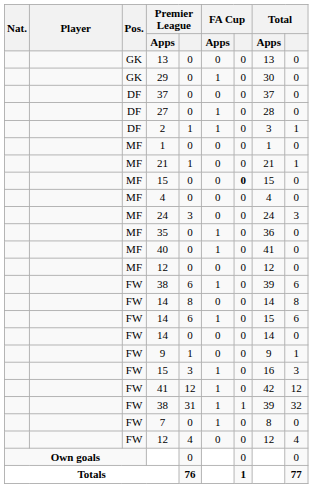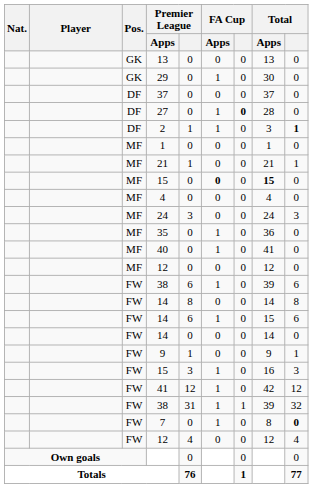(243, 111) normal -> (243, 111) bold
(296, 129) normal -> (296, 129) bold
(218, 180) normal -> (218, 180) bold
(243, 180) bold -> (243, 180) normal
(269, 180) normal -> (269, 180) bold
(296, 422) normal -> (296, 422) bold
